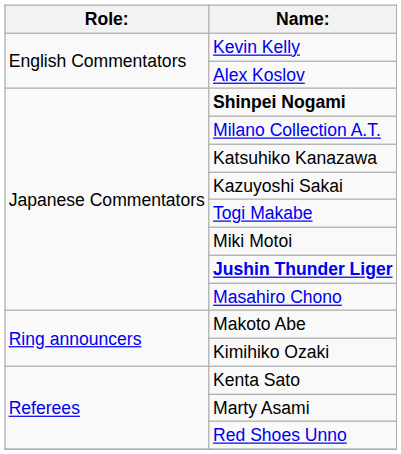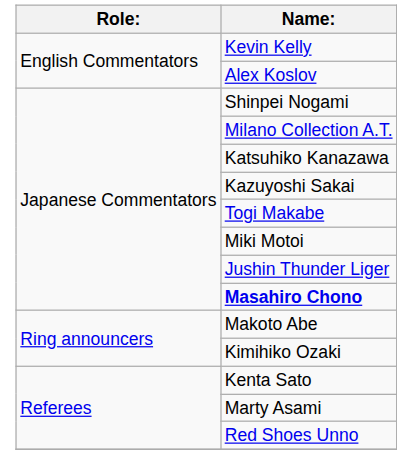(279, 103) bold -> (287, 103) normal
(303, 269) bold -> (307, 269) normal
(277, 297) normal -> (293, 297) bold
